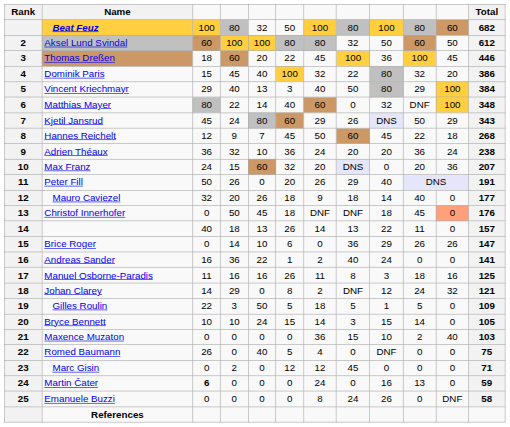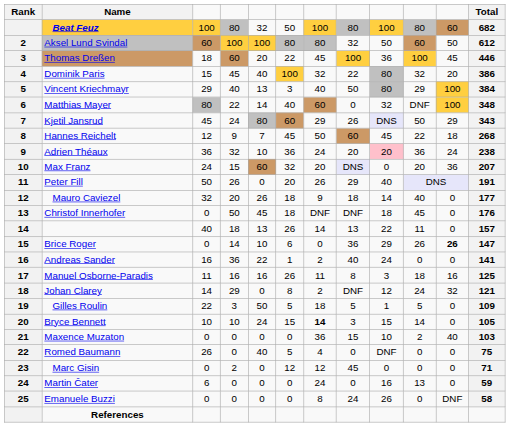(387, 151) no background -> (387, 151) pink background
(452, 213) lightsalmon background -> (452, 213) no background
(452, 244) normal -> (452, 244) bold
(320, 321) normal -> (320, 321) bold
(207, 383) bold -> (207, 383) normal
